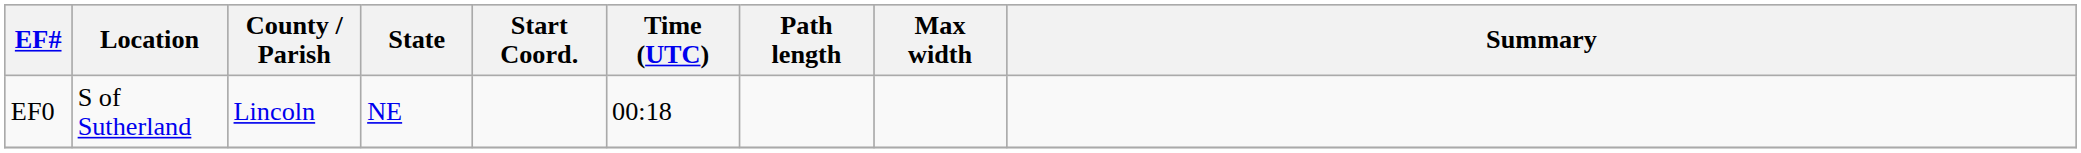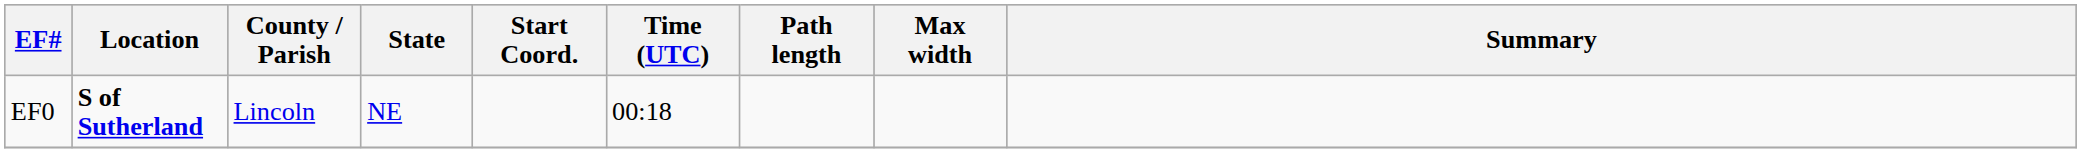(134, 111) normal -> (140, 111) bold
